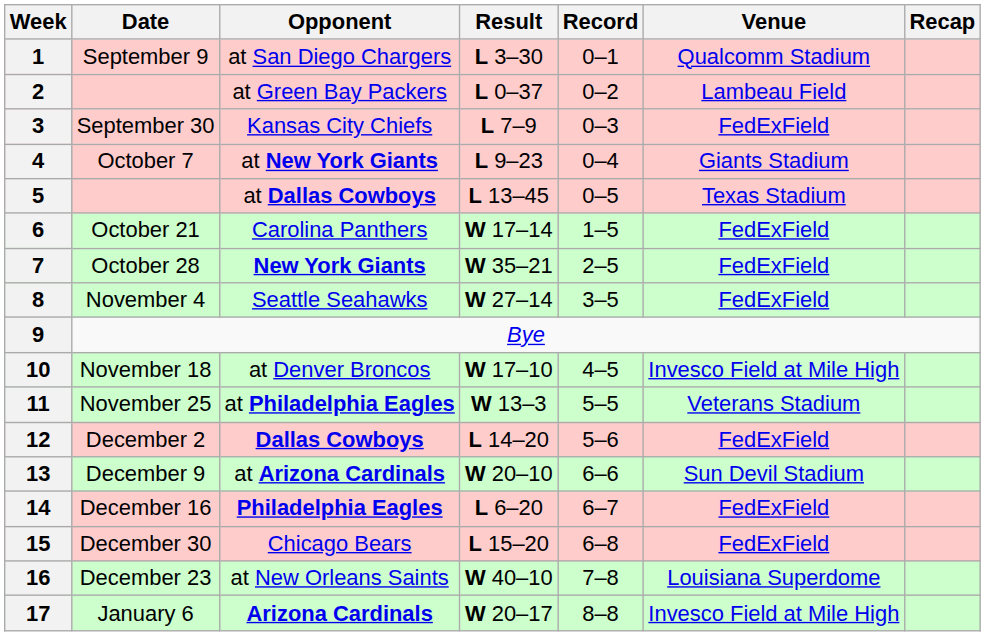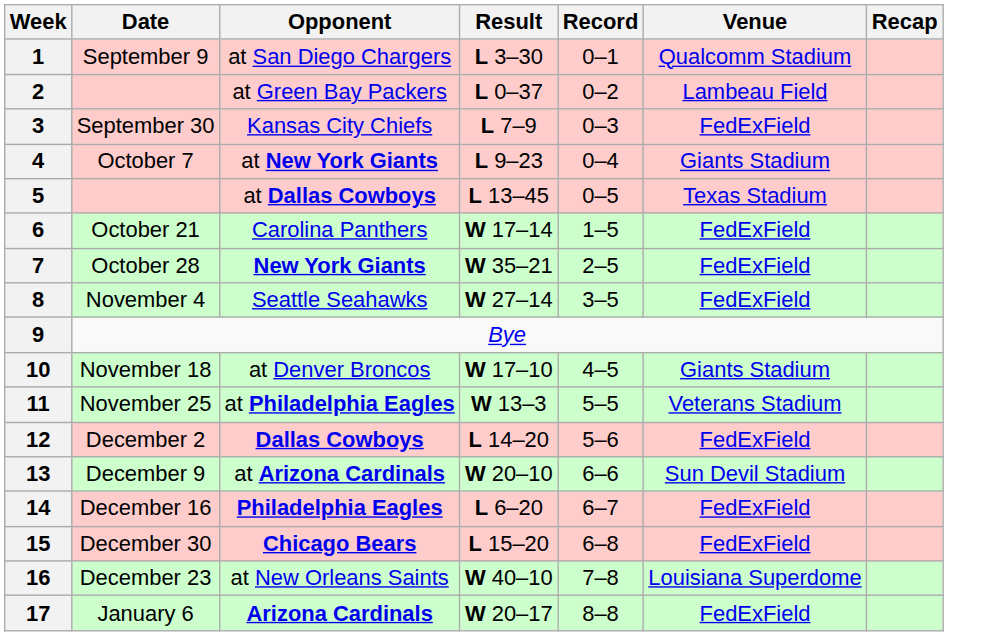(774, 369) Invesco Field at Mile High -> (755, 369) Giants Stadium
(340, 543) normal -> (340, 543) bold
(774, 612) Invesco Field at Mile High -> (755, 612) FedExField
